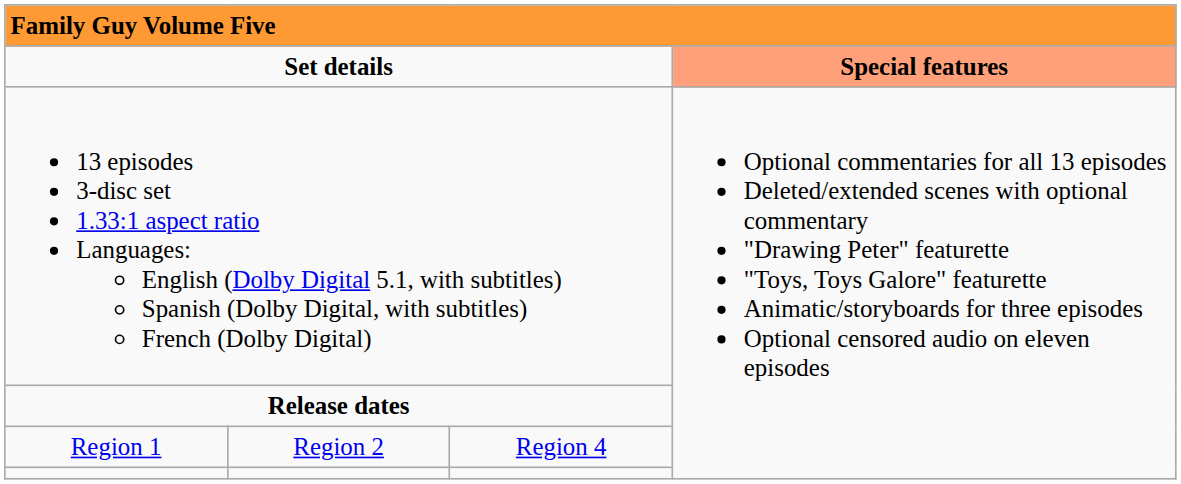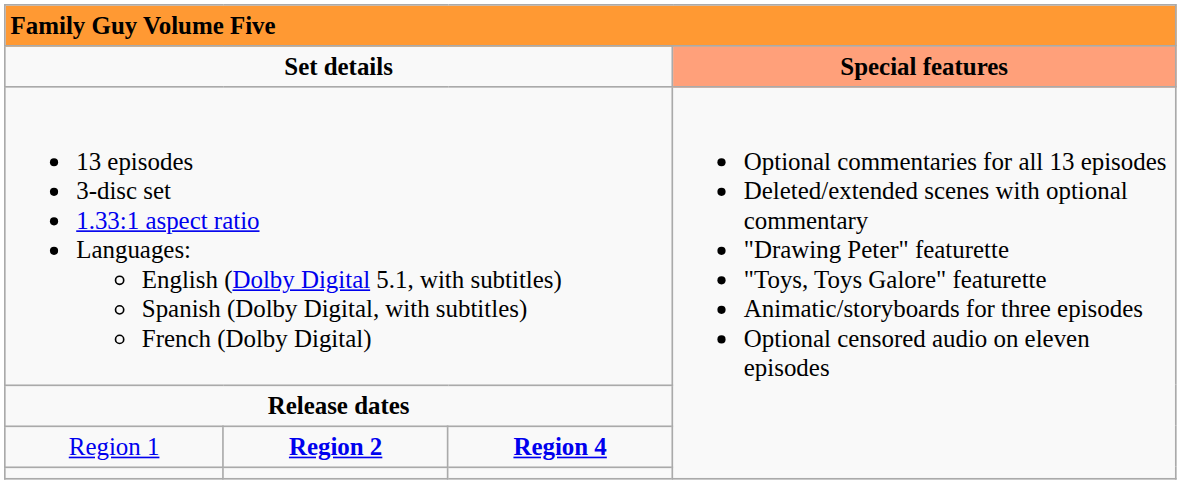(339, 446) normal -> (336, 446) bold
(561, 446) normal -> (560, 446) bold
